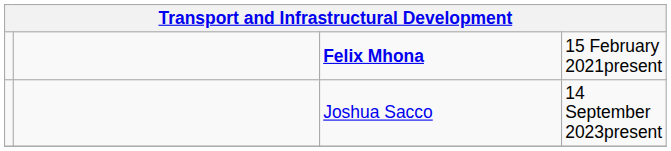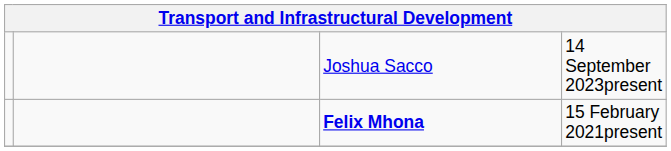rows swapped: (374, 55) <-> (378, 112)
